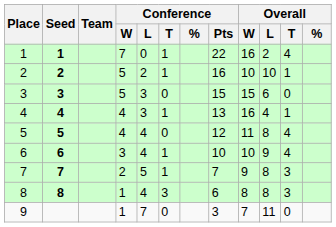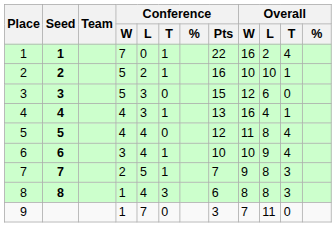(248, 93) 15 -> (248, 93) 12
